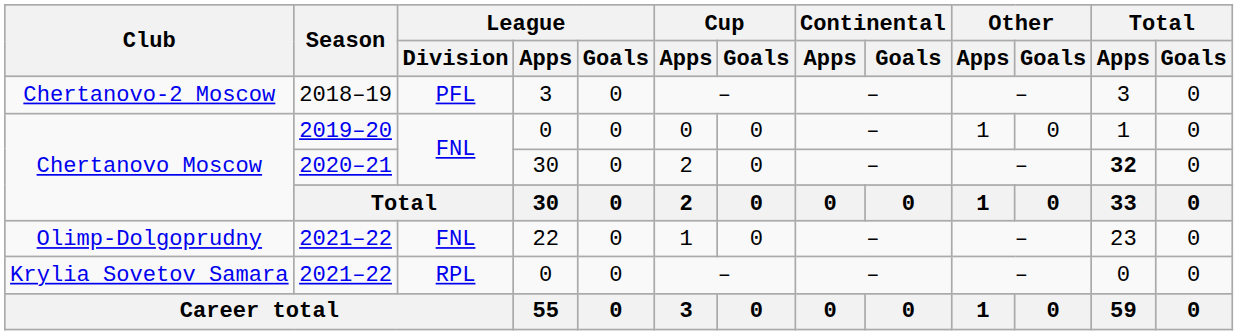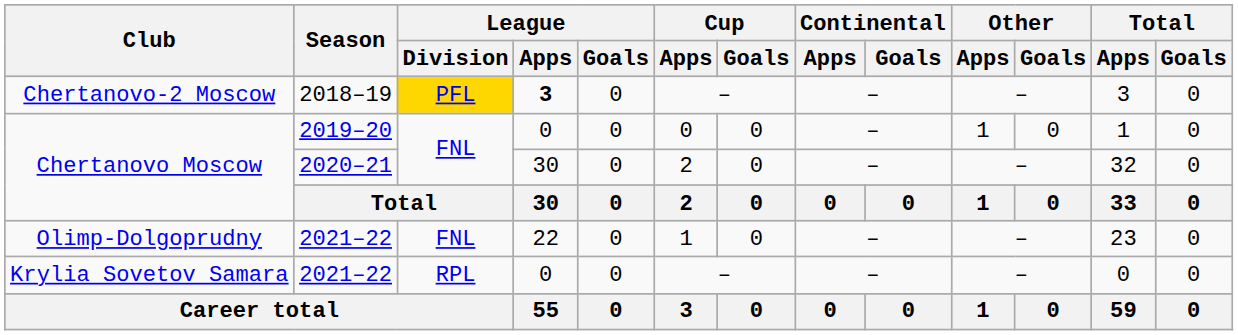(456, 95) no background -> (456, 95) gold background
(546, 95) normal -> (546, 95) bold
(1123, 167) bold -> (1123, 167) normal
